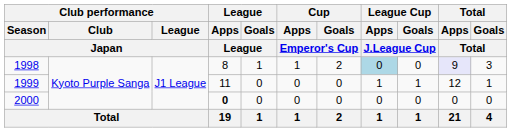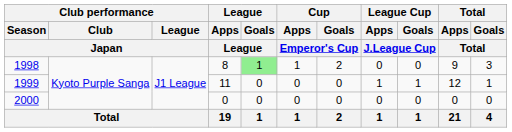(259, 65) no background -> (259, 65) lightgreen background
(379, 65) lightblue background -> (379, 65) no background
(455, 65) lavender background -> (455, 65) no background
(225, 100) bold -> (225, 100) normal
